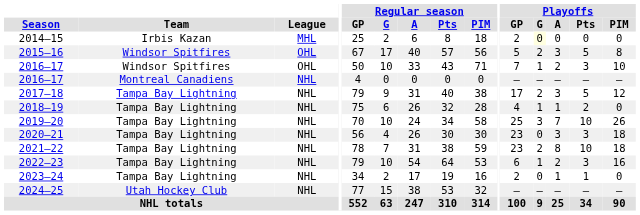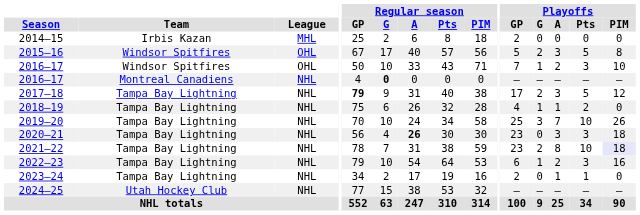(540, 38) lightyellow background -> (540, 38) no background
(386, 80) normal -> (386, 80) bold
(358, 94) normal -> (358, 94) bold
(414, 135) normal -> (414, 135) bold
(619, 149) no background -> (619, 149) lavender background
